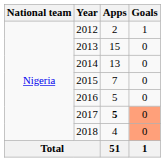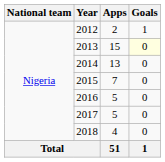(145, 47) no background -> (145, 47) lightyellow background
(115, 115) bold -> (115, 115) normal
(145, 115) lightsalmon background -> (145, 115) no background
(145, 132) lightsalmon background -> (145, 132) no background
